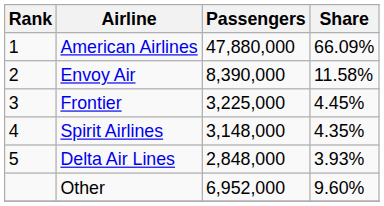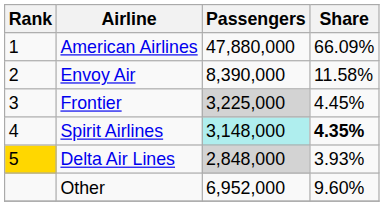(246, 103) no background -> (246, 103) lightgrey background
(246, 131) no background -> (246, 131) paleturquoise background
(339, 131) normal -> (339, 131) bold
(14, 160) no background -> (14, 160) gold background
(246, 160) no background -> (246, 160) lightgrey background
